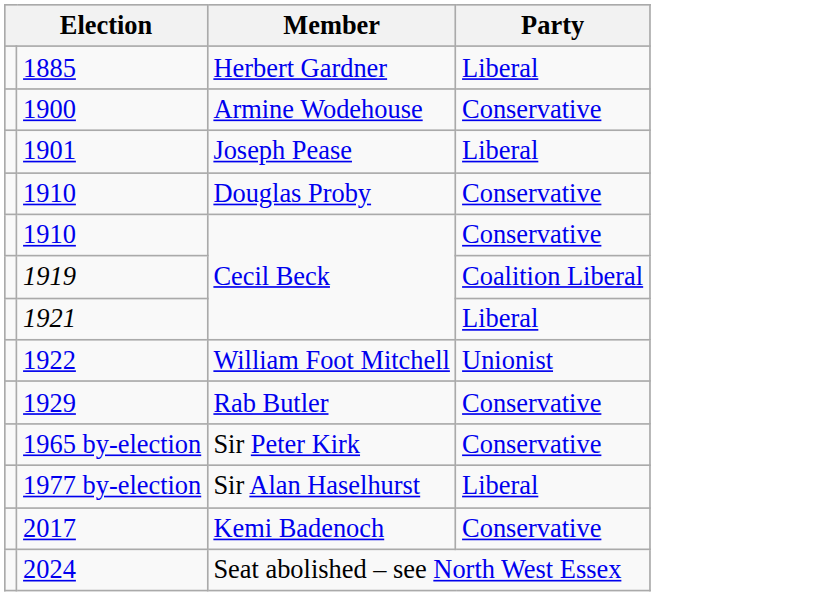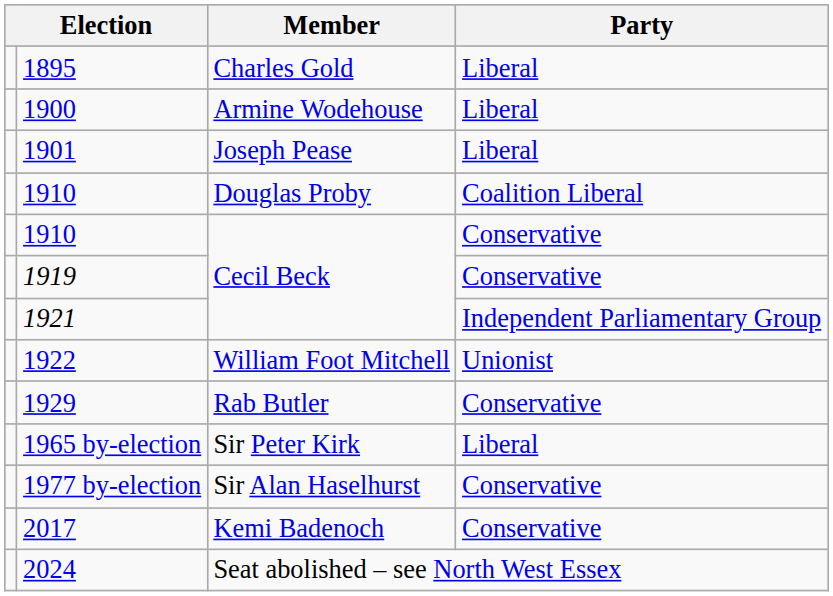- row: (49, 67)
+ row: (49, 67)
(532, 109) Conservative -> (500, 109) Liberal
(532, 192) Conservative -> (553, 192) Coalition Liberal
(553, 276) Coalition Liberal -> (532, 276) Conservative
(500, 318) Liberal -> (642, 318) Independent Parliamentary Group
(532, 444) Conservative -> (500, 444) Liberal
(500, 485) Liberal -> (532, 485) Conservative
